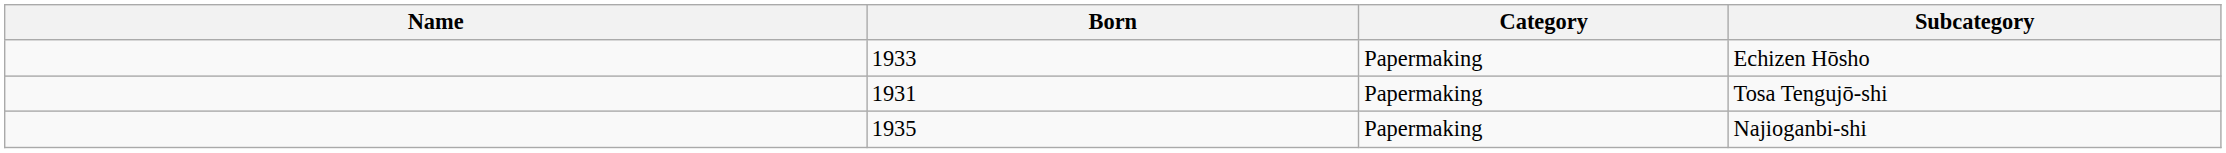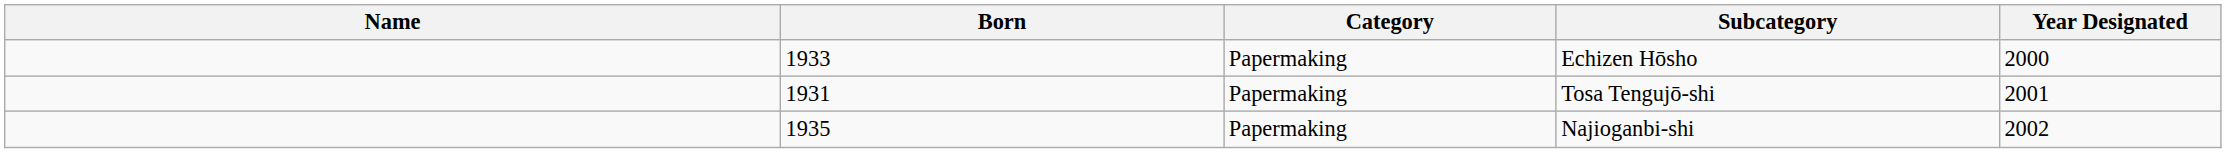+ column: (2110, 22)
